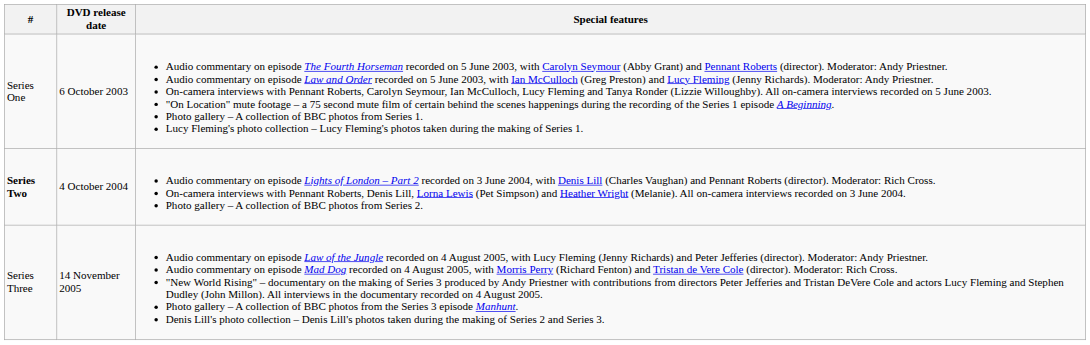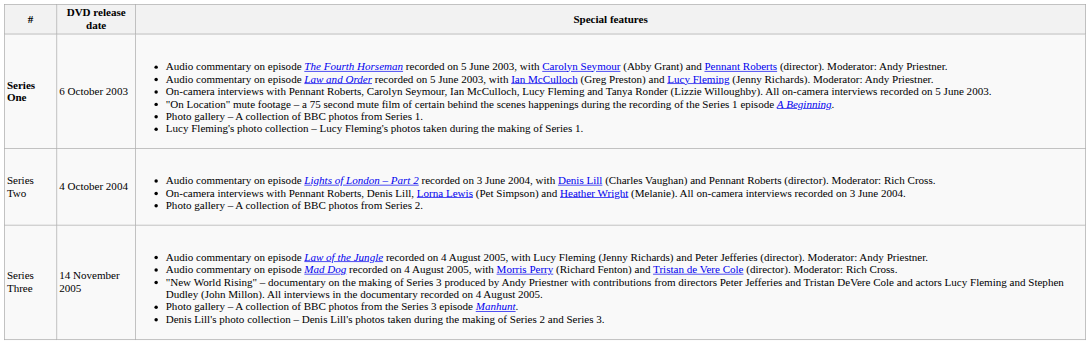(20, 91) normal -> (21, 91) bold
(21, 186) bold -> (20, 186) normal
